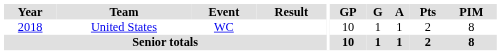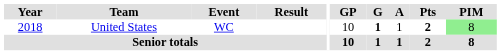(378, 27) normal -> (378, 27) bold
(428, 27) normal -> (428, 27) bold
(471, 27) no background -> (471, 27) lightgreen background
